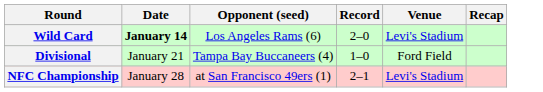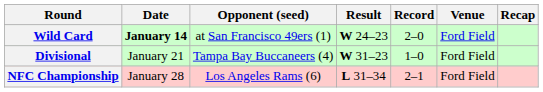+ column: (364, 14)
(263, 35) Los Angeles Rams (6) -> (263, 35) at San Francisco 49ers (1)
(424, 35) Levi's Stadium -> (467, 35) Ford Field
(263, 76) at San Francisco 49ers (1) -> (263, 76) Los Angeles Rams (6)
(424, 76) Levi's Stadium -> (467, 76) Ford Field
